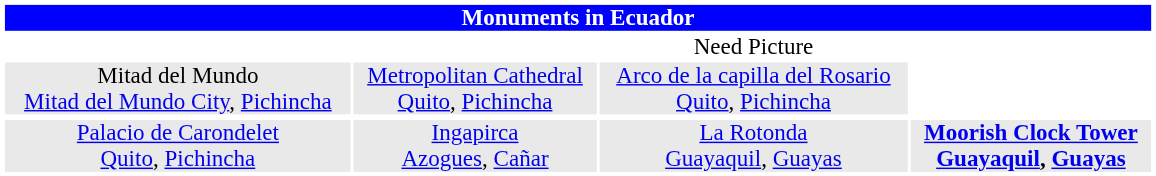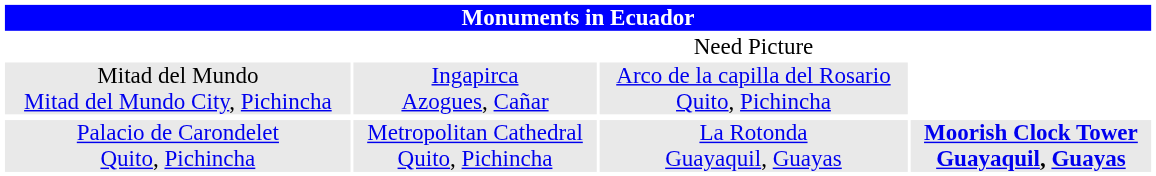(475, 88) Metropolitan Cathedral Quito, Pichincha -> (475, 88) Ingapirca Azogues, Cañar
(475, 145) Ingapirca Azogues, Cañar -> (475, 145) Metropolitan Cathedral Quito, Pichincha
